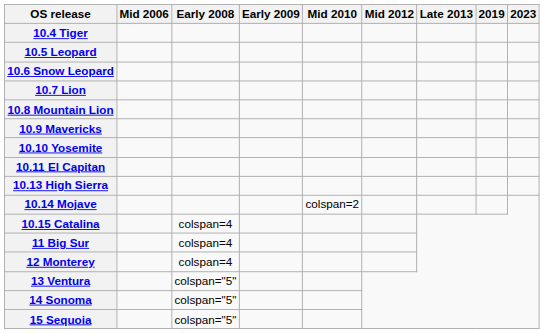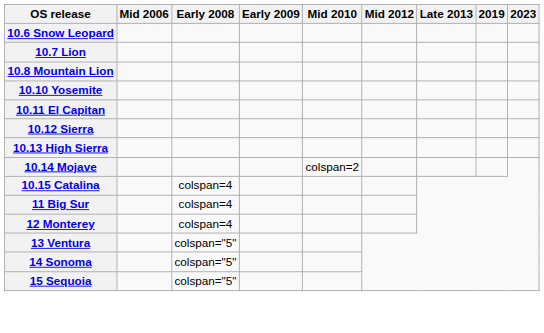- row: (61, 33)
- row: (61, 52)
- row: (61, 128)
+ row: (61, 128)
